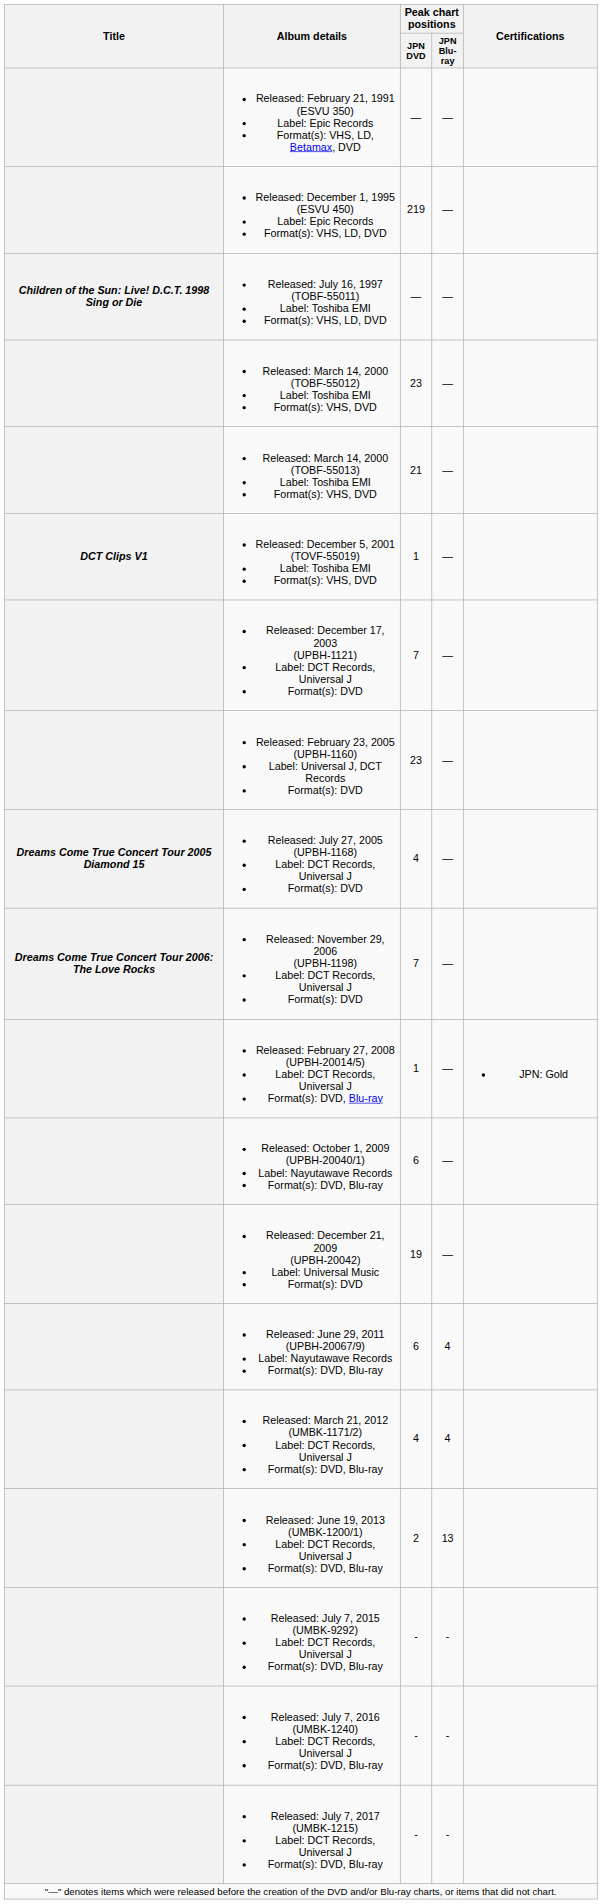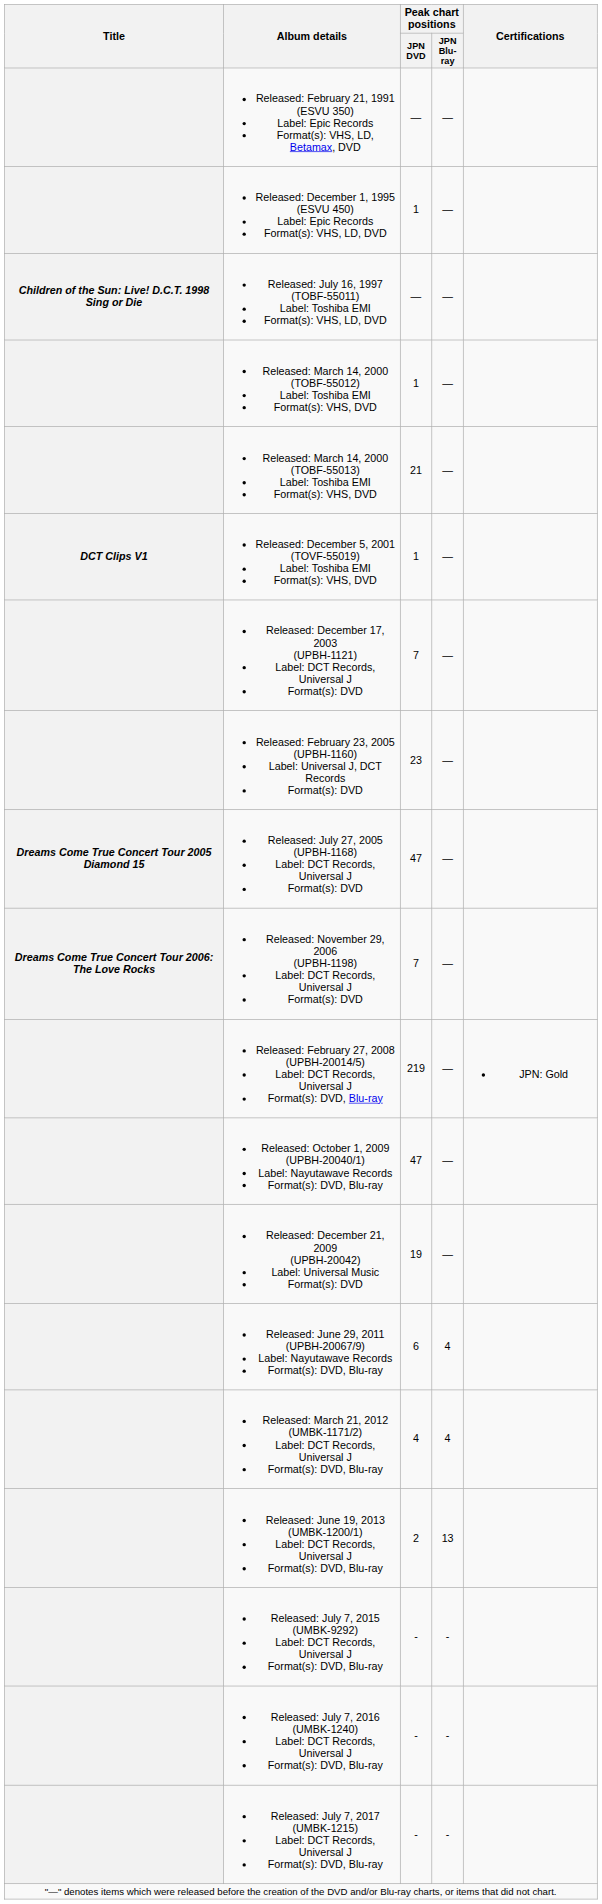(416, 210) 219 -> (416, 210) 1
(416, 383) 23 -> (416, 383) 1
(416, 859) 4 -> (416, 859) 47
(416, 1068) 1 -> (416, 1068) 219
(416, 1161) 6 -> (416, 1161) 47
